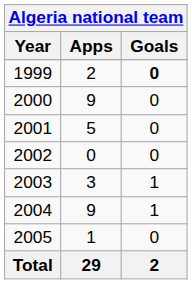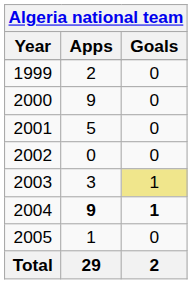(154, 73) bold -> (154, 73) normal
(154, 182) no background -> (154, 182) khaki background
(91, 210) normal -> (91, 210) bold
(154, 210) normal -> (154, 210) bold
